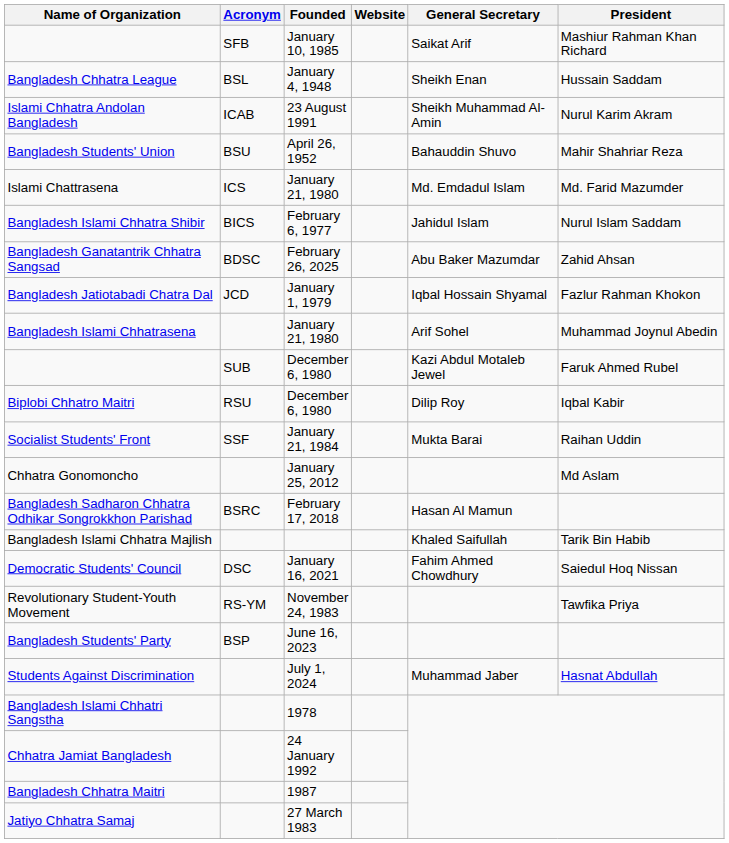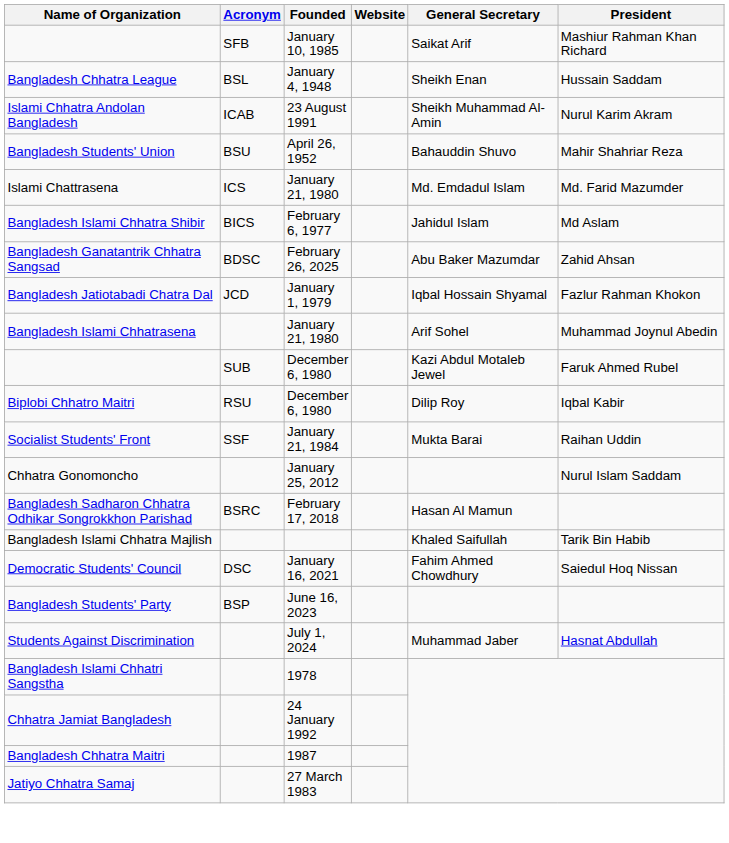(621, 223) Nurul Islam Saddam -> (590, 223) Md Aslam
(590, 475) Md Aslam -> (621, 475) Nurul Islam Saddam
- row: (92, 604)
